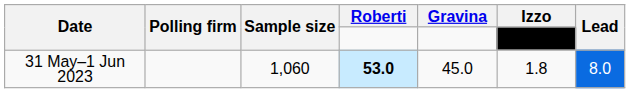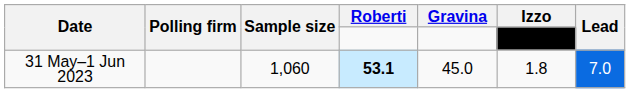(379, 69) 53.0 -> (379, 69) 53.1
(600, 69) 8.0 -> (600, 69) 7.0
